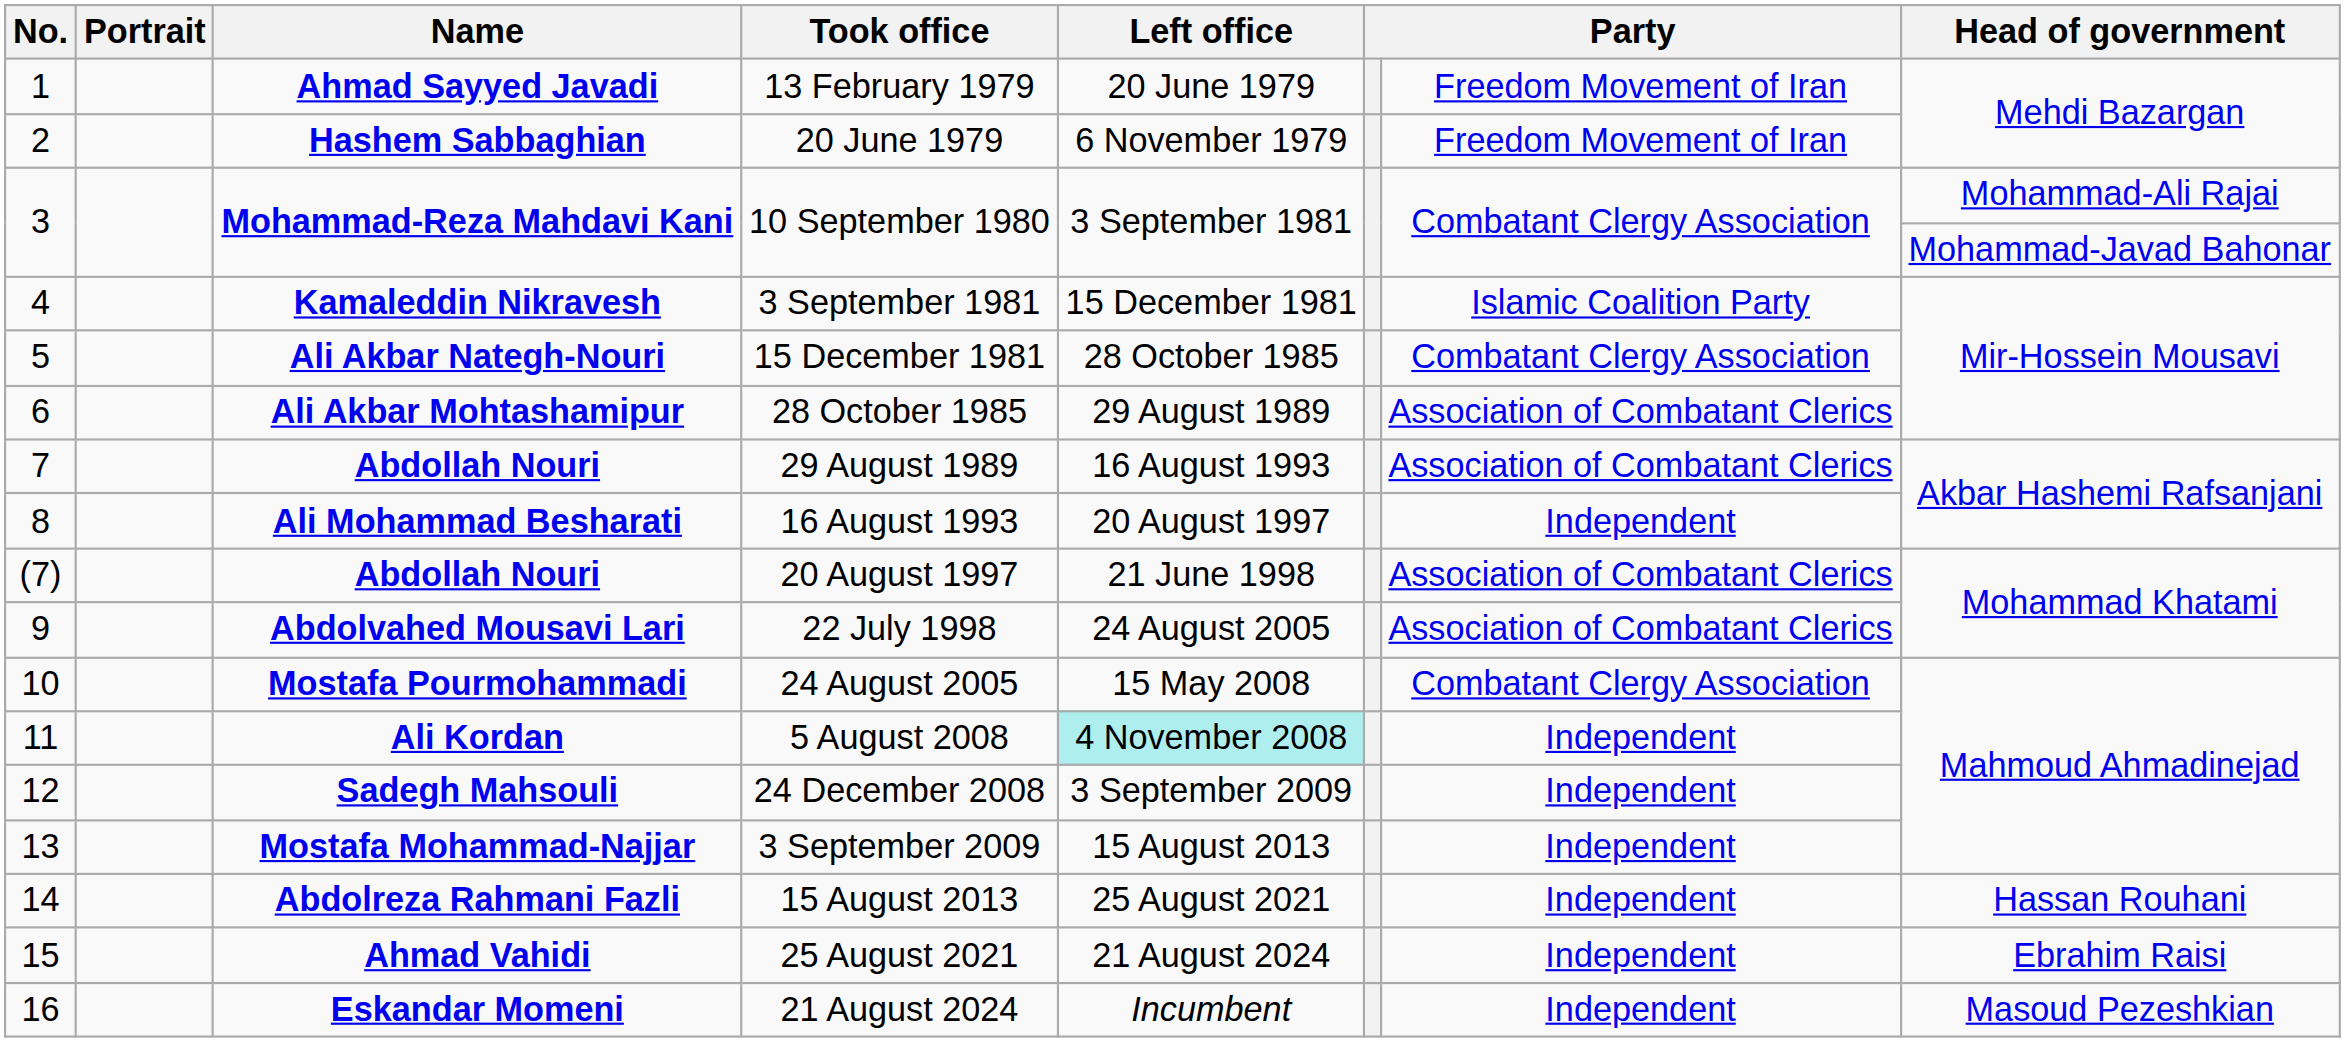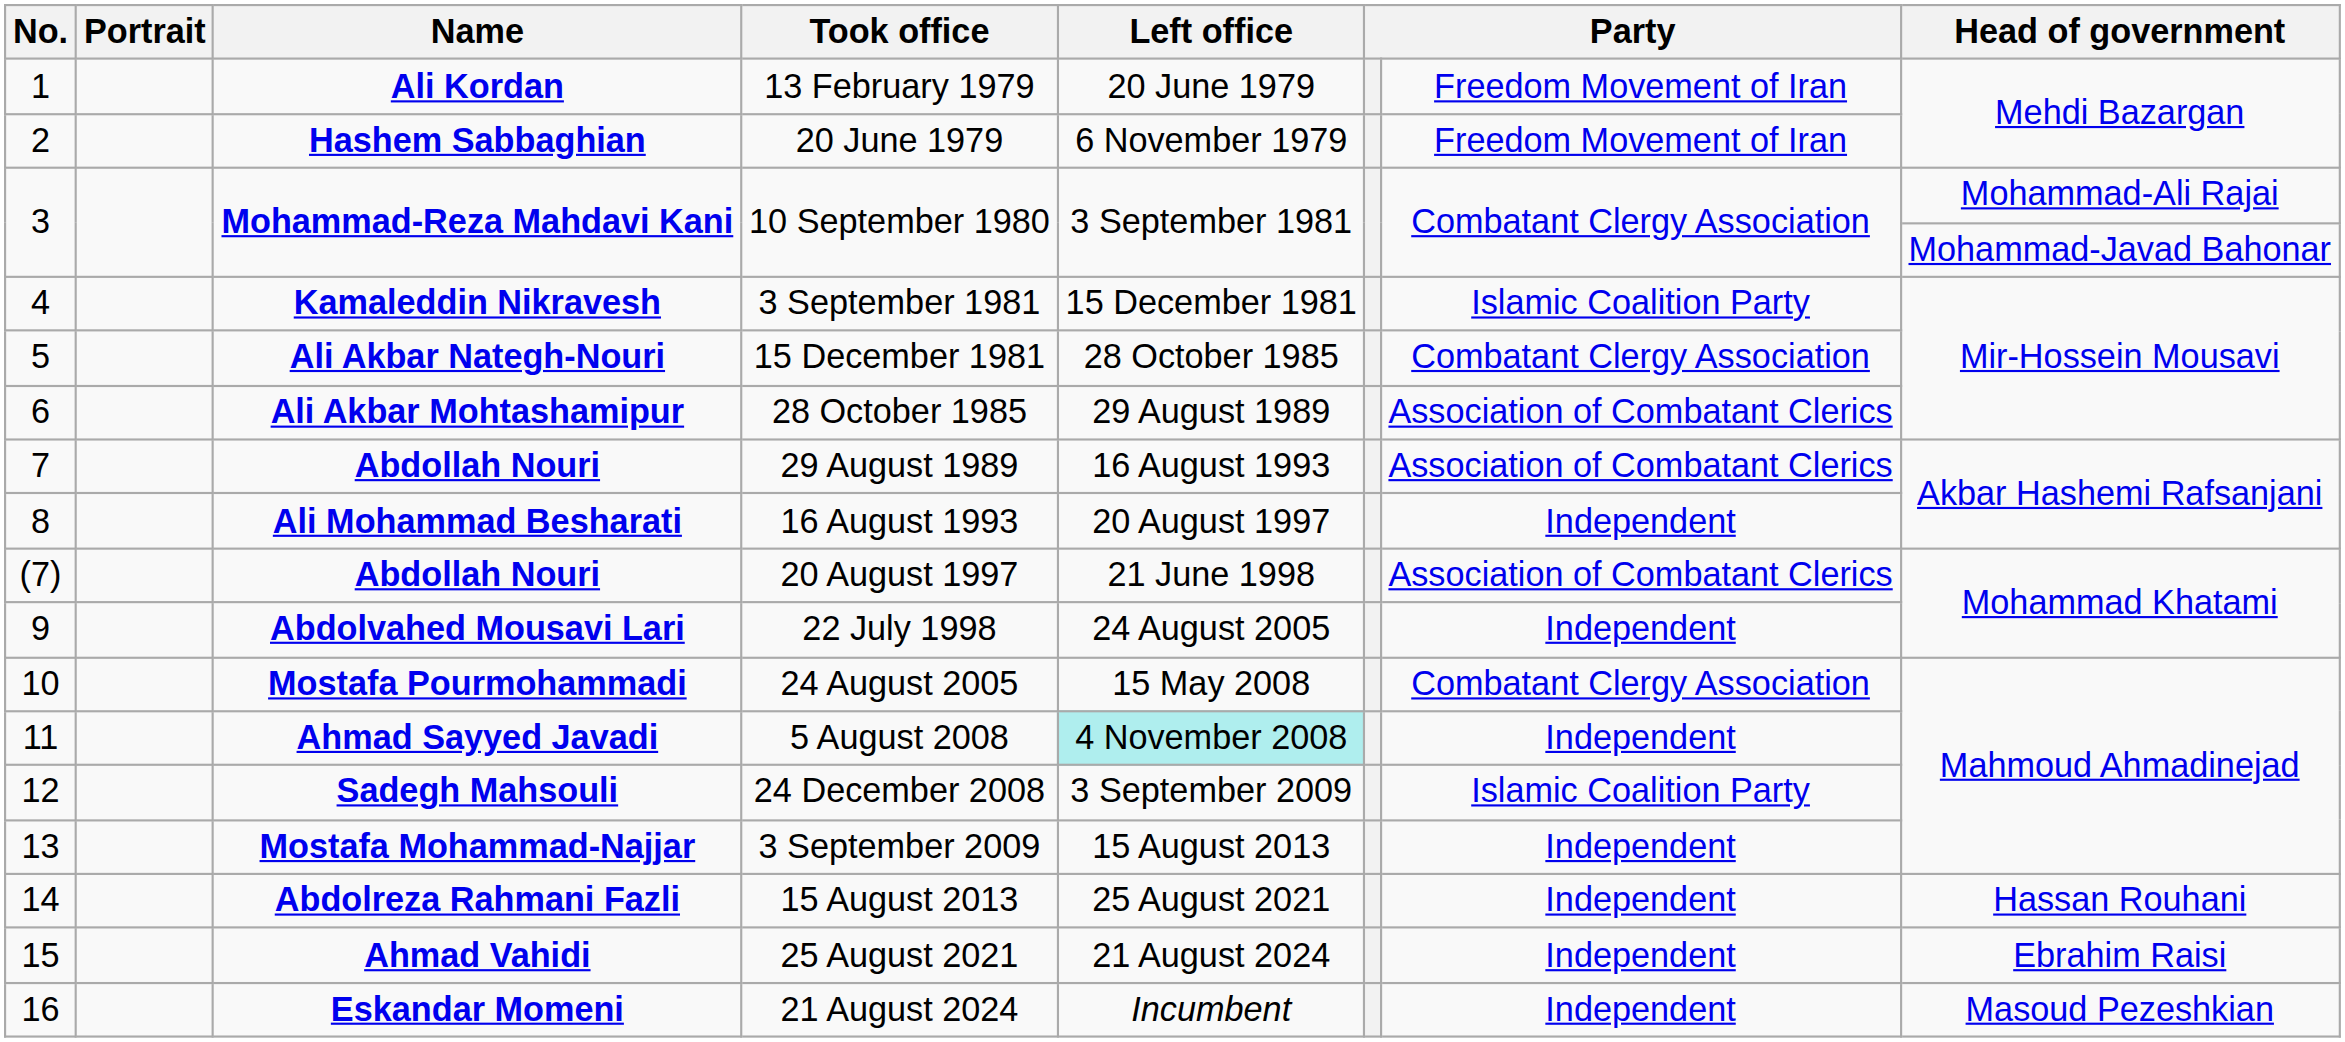(477, 85) Ahmad Sayyed Javadi -> (477, 85) Ali Kordan
(1641, 628) Association of Combatant Clerics -> (1641, 628) Independent
(477, 737) Ali Kordan -> (477, 737) Ahmad Sayyed Javadi
(1641, 791) Independent -> (1641, 791) Islamic Coalition Party
